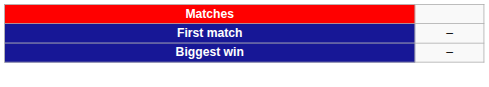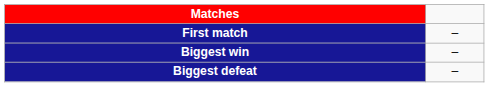+ row: (215, 71)
